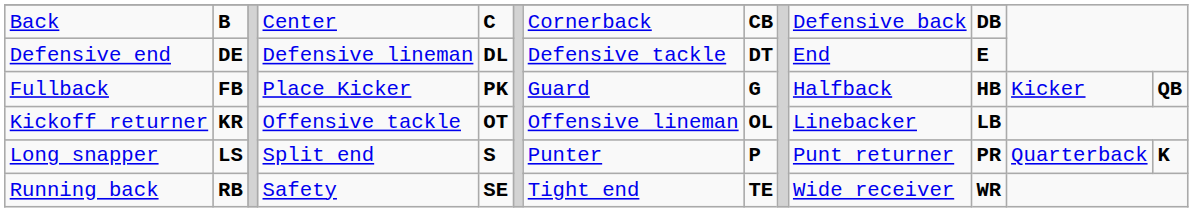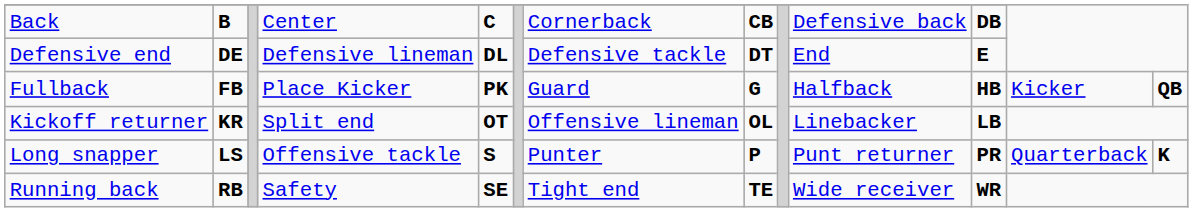(362, 123) Offensive tackle -> (318, 123) Split end
(318, 156) Split end -> (362, 156) Offensive tackle
